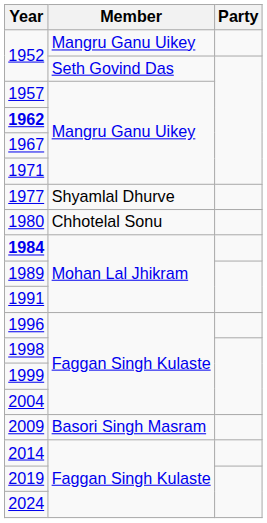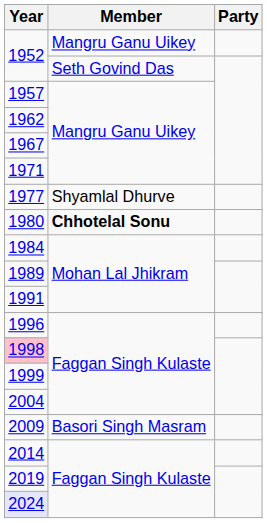(26, 119) bold -> (26, 119) normal
(107, 222) normal -> (111, 222) bold
(26, 247) bold -> (26, 247) normal
(26, 350) no background -> (26, 350) pink background
(26, 504) no background -> (26, 504) lavender background
